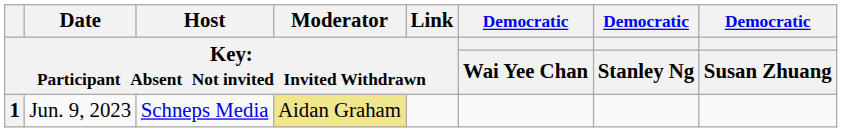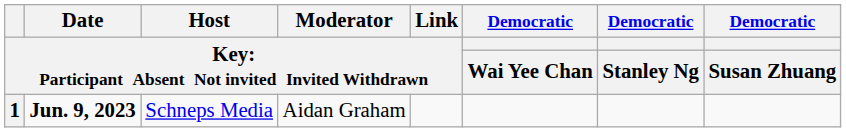(80, 110) normal -> (83, 110) bold
(339, 110) khaki background -> (344, 110) no background
